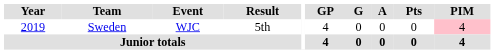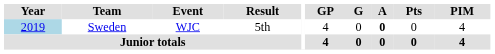(33, 26) no background -> (33, 26) lightblue background
(382, 26) normal -> (382, 26) bold
(462, 26) pink background -> (462, 26) no background
